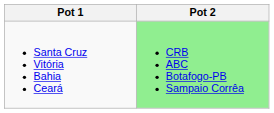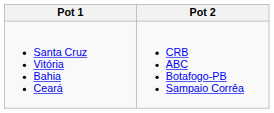(203, 71) lightgreen background -> (203, 71) no background
